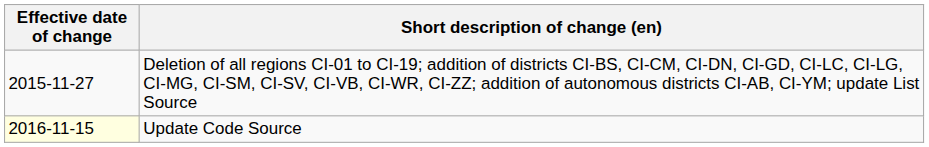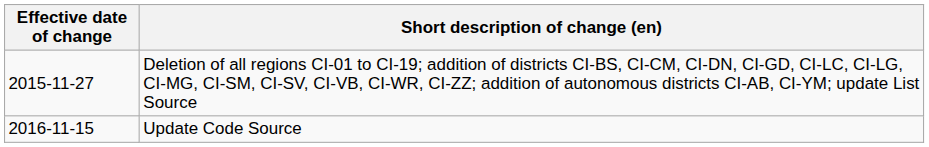(51, 128) lightyellow background -> (51, 128) no background
